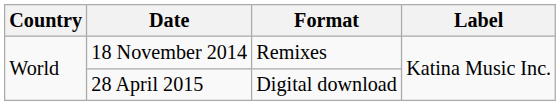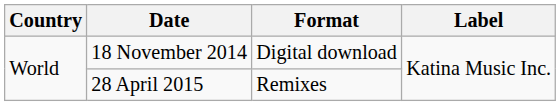(292, 52) Remixes -> (327, 52) Digital download
(327, 84) Digital download -> (292, 84) Remixes
